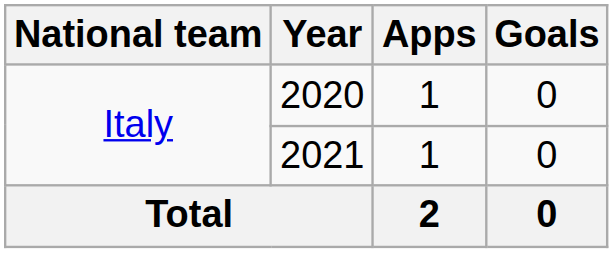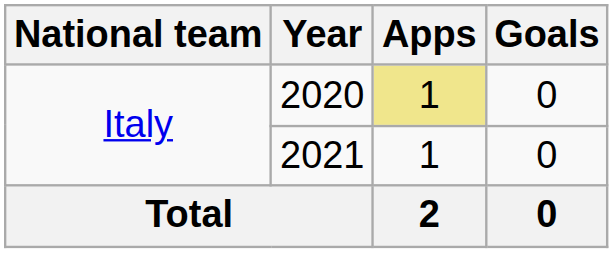(429, 94) no background -> (429, 94) khaki background
